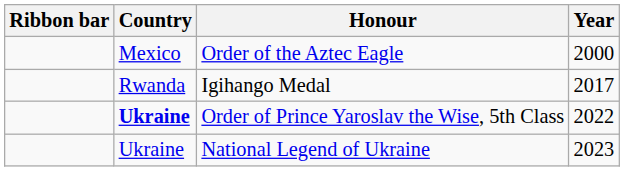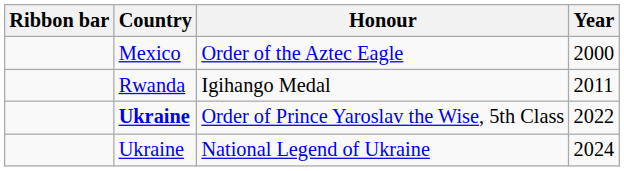(594, 85) 2017 -> (594, 85) 2011
(594, 149) 2023 -> (594, 149) 2024
